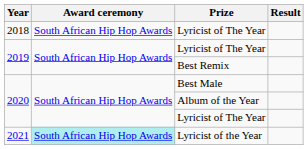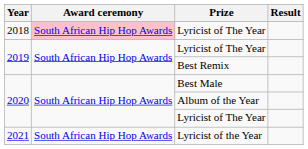(103, 30) no background -> (103, 30) pink background
(103, 135) paleturquoise background -> (103, 135) no background
